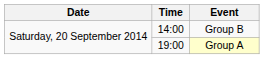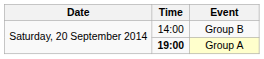(171, 45) normal -> (171, 45) bold
